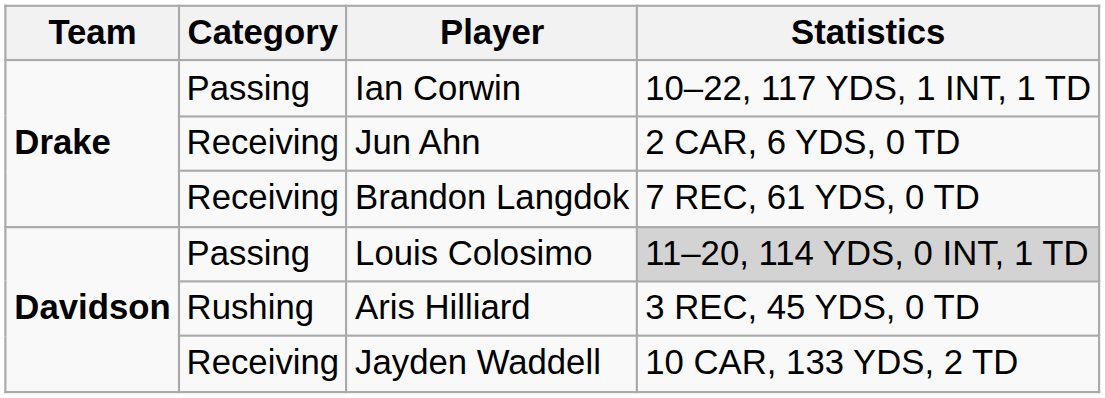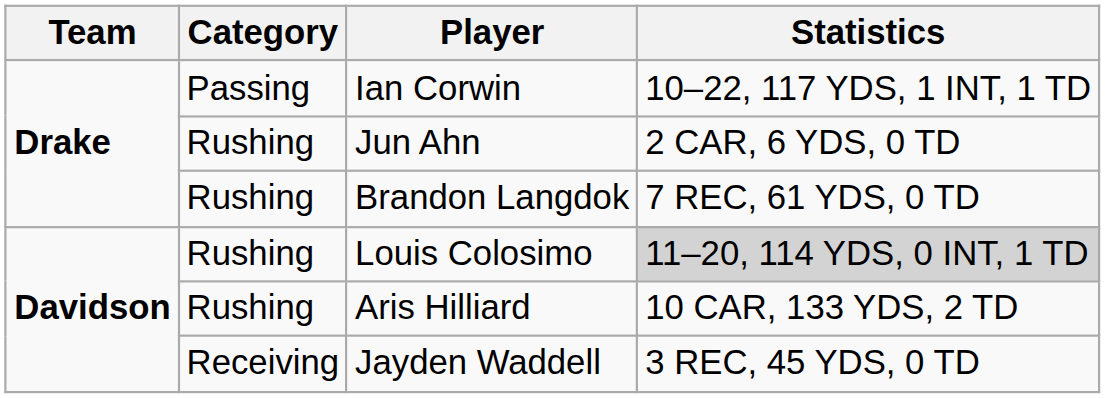(263, 142) Receiving -> (250, 142) Rushing
(263, 197) Receiving -> (250, 197) Rushing
(248, 253) Passing -> (250, 253) Rushing
(812, 308) 3 REC, 45 YDS, 0 TD -> (832, 308) 10 CAR, 133 YDS, 2 TD
(832, 363) 10 CAR, 133 YDS, 2 TD -> (812, 363) 3 REC, 45 YDS, 0 TD
